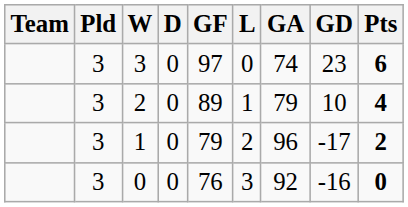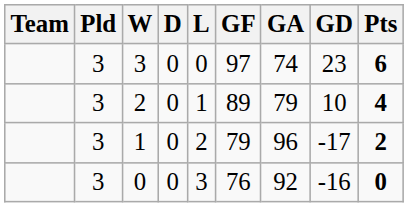columns swapped: (247, 24) <-> (210, 24)
